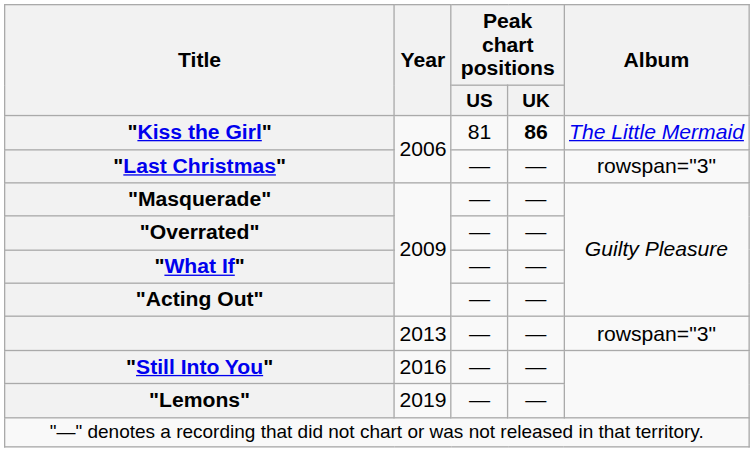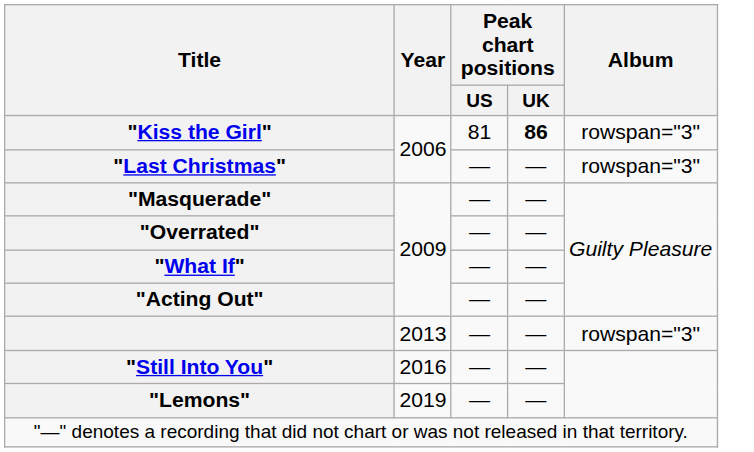(656, 132) The Little Mermaid -> (641, 132) rowspan="3"
